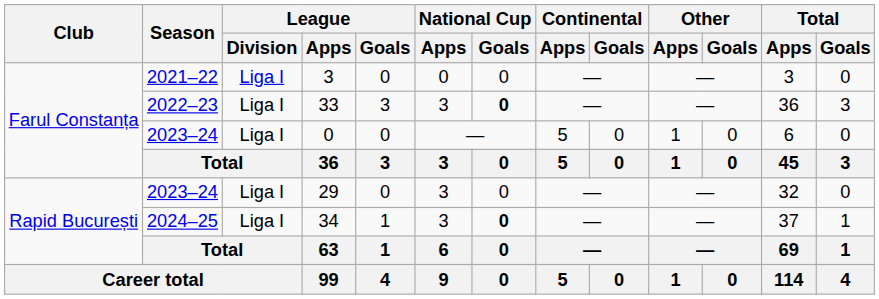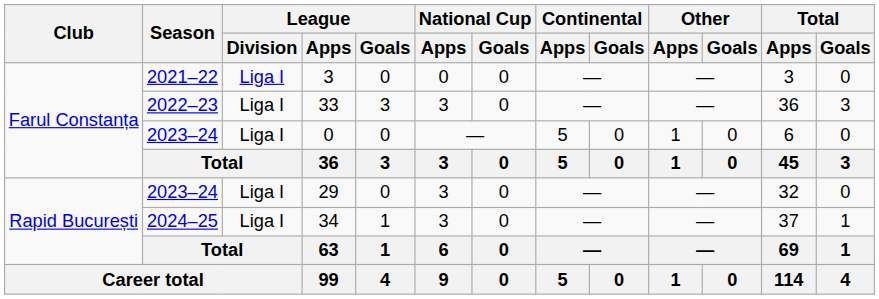(504, 105) bold -> (504, 105) normal
(504, 221) bold -> (504, 221) normal
